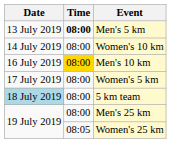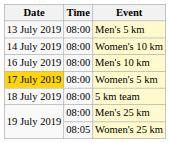(79, 29) bold -> (78, 29) normal
(78, 63) gold background -> (78, 63) no background
(34, 79) no background -> (34, 79) gold background
(34, 96) lightblue background -> (34, 96) no background
